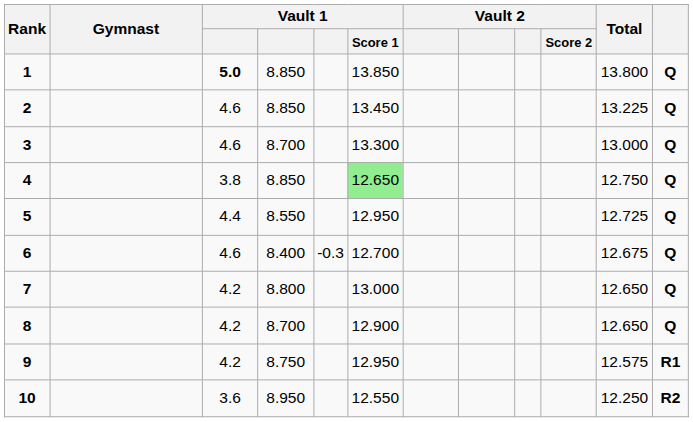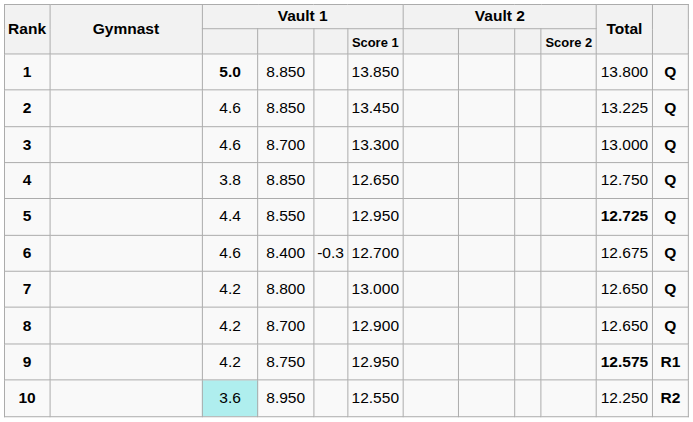(375, 180) lightgreen background -> (375, 180) no background
(624, 216) normal -> (624, 216) bold
(624, 361) normal -> (624, 361) bold
(230, 398) no background -> (230, 398) paleturquoise background
